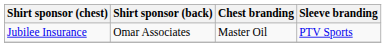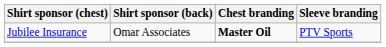(243, 32) normal -> (244, 32) bold
